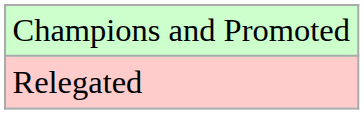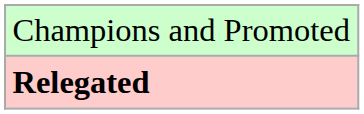(77, 81) normal -> (81, 81) bold
